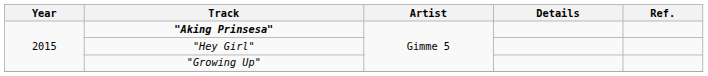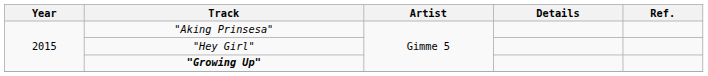(224, 30) bold -> (224, 30) normal
(224, 63) normal -> (224, 63) bold
